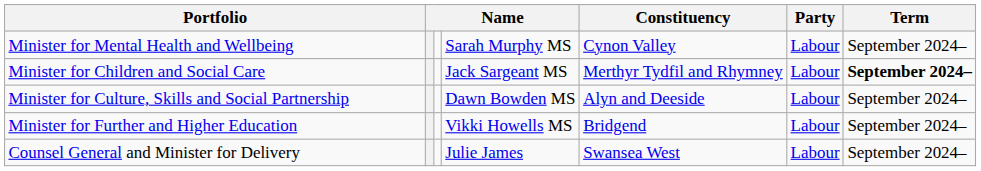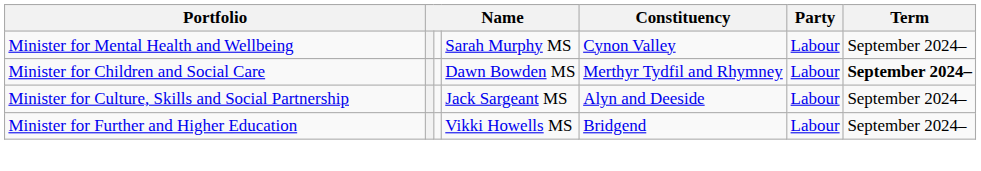(506, 71) Jack Sargeant MS -> (510, 71) Dawn Bowden MS
(510, 98) Dawn Bowden MS -> (506, 98) Jack Sargeant MS
- row: (154, 152)
